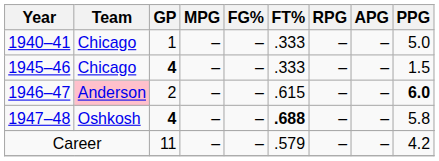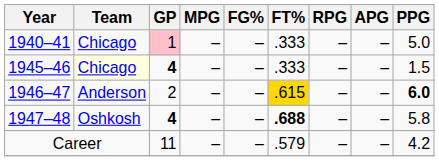(172, 43) no background -> (172, 43) pink background
(107, 68) no background -> (107, 68) lightyellow background
(112, 93) pink background -> (112, 93) no background
(290, 93) no background -> (290, 93) gold background
